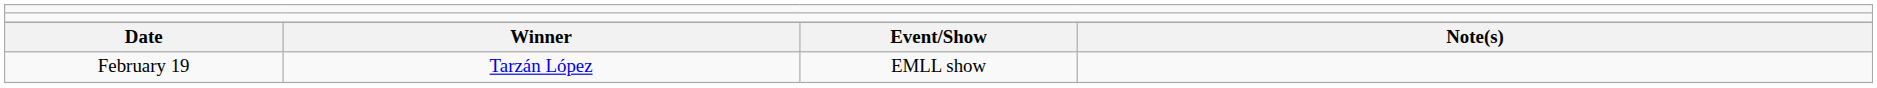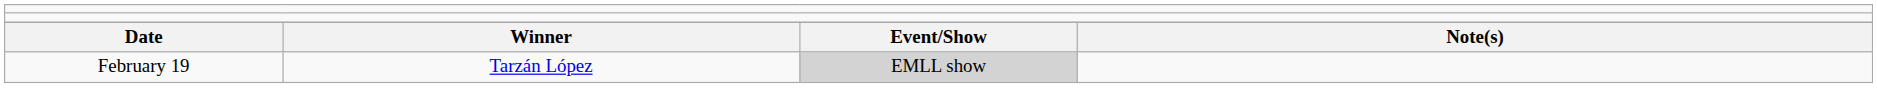(939, 66) no background -> (939, 66) lightgrey background
